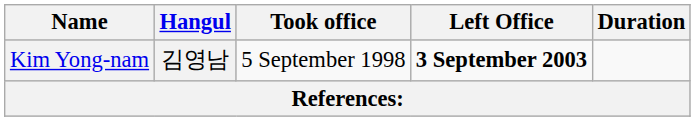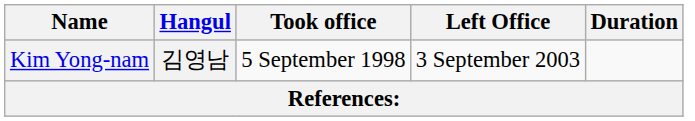(502, 60) bold -> (498, 60) normal
